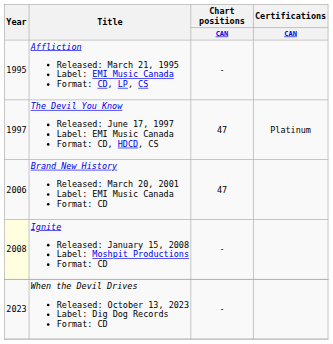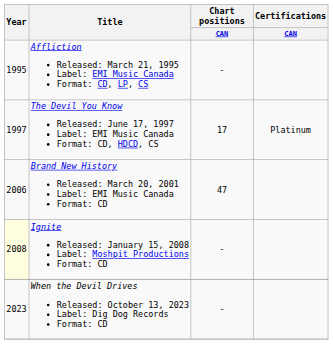(222, 130) 47 -> (222, 130) 17
